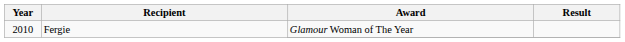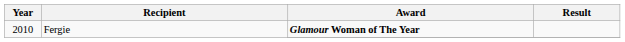(352, 29) normal -> (355, 29) bold
